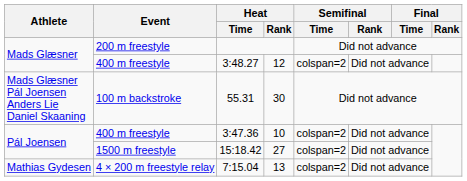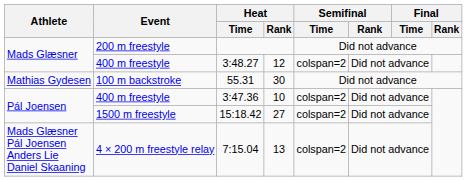(46, 99) Mads Glæsner Pál Joensen Anders Lie Daniel Skaaning -> (49, 81) Mathias Gydesen
(49, 168) Mathias Gydesen -> (46, 150) Mads Glæsner Pál Joensen Anders Lie Daniel Skaaning
